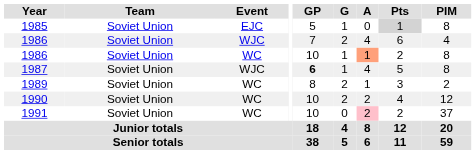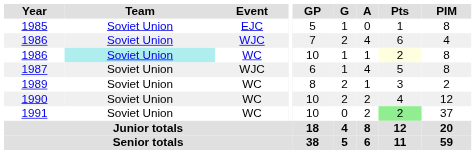(400, 26) lightgrey background -> (400, 26) no background
(140, 55) no background -> (140, 55) paleturquoise background
(367, 55) lightsalmon background -> (367, 55) no background
(400, 55) no background -> (400, 55) lightyellow background
(313, 69) bold -> (313, 69) normal
(367, 113) pink background -> (367, 113) no background
(400, 113) no background -> (400, 113) lightgreen background
